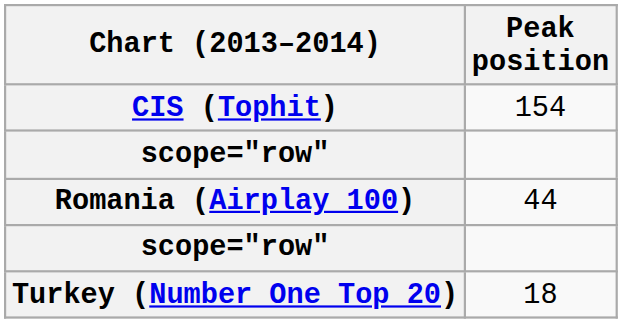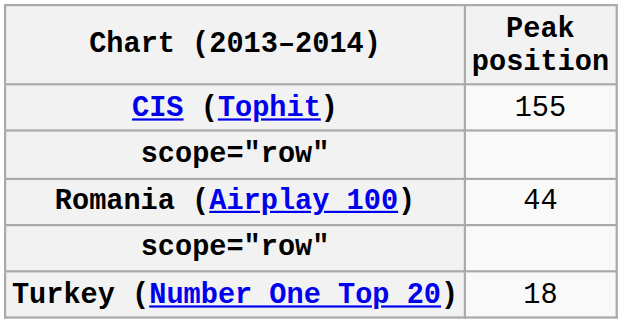(540, 108) 154 -> (540, 108) 155
